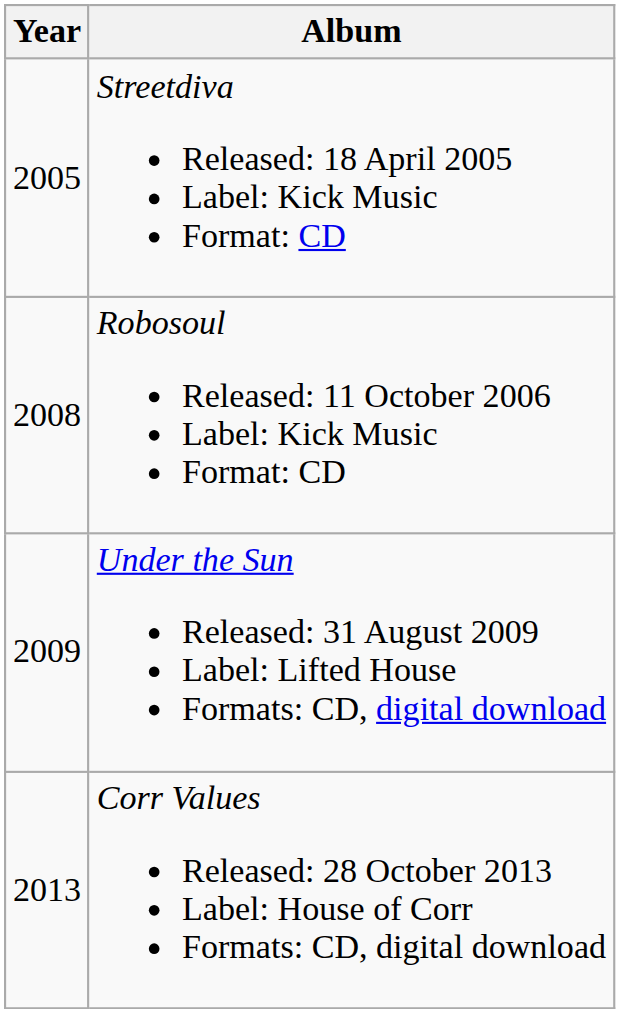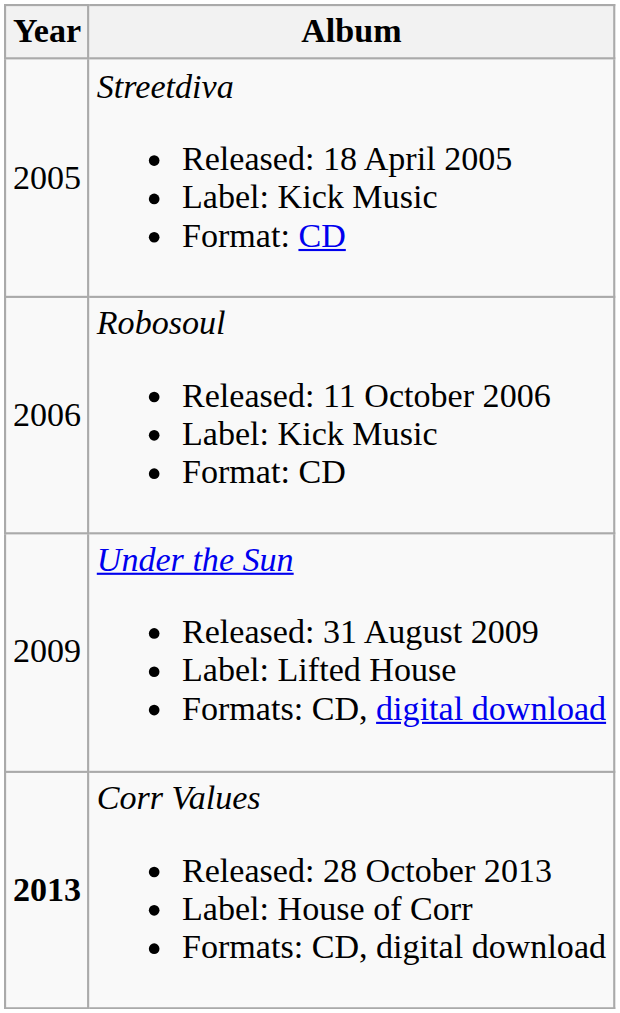(47, 414) 2008 -> (47, 414) 2006
(47, 888) normal -> (47, 888) bold
